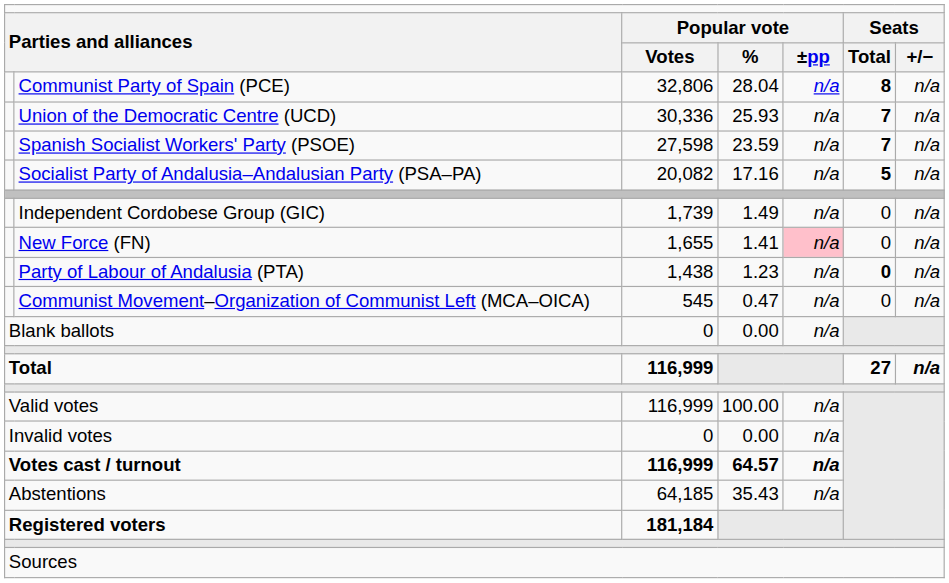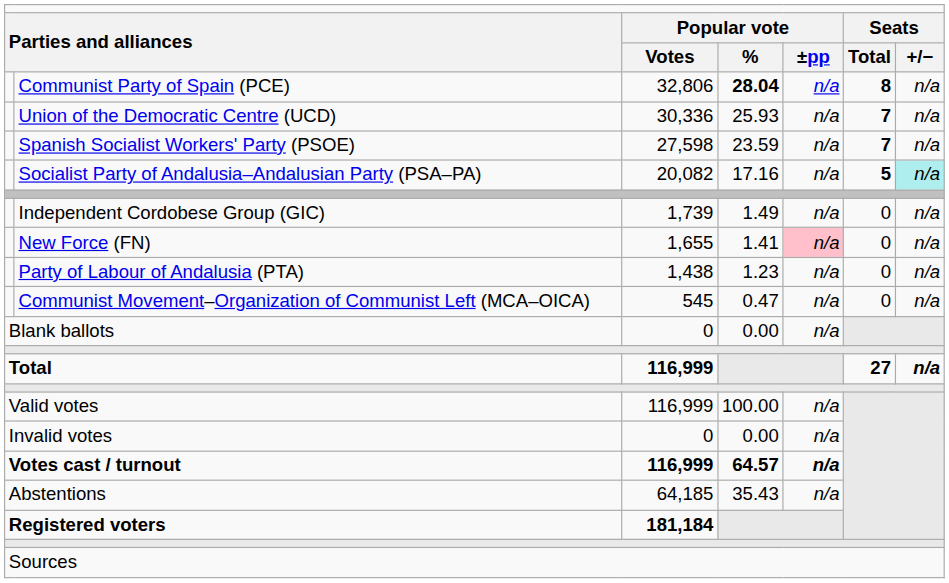(756, 86) normal -> (756, 86) bold
(927, 174) no background -> (927, 174) paleturquoise background
(886, 271) bold -> (886, 271) normal
